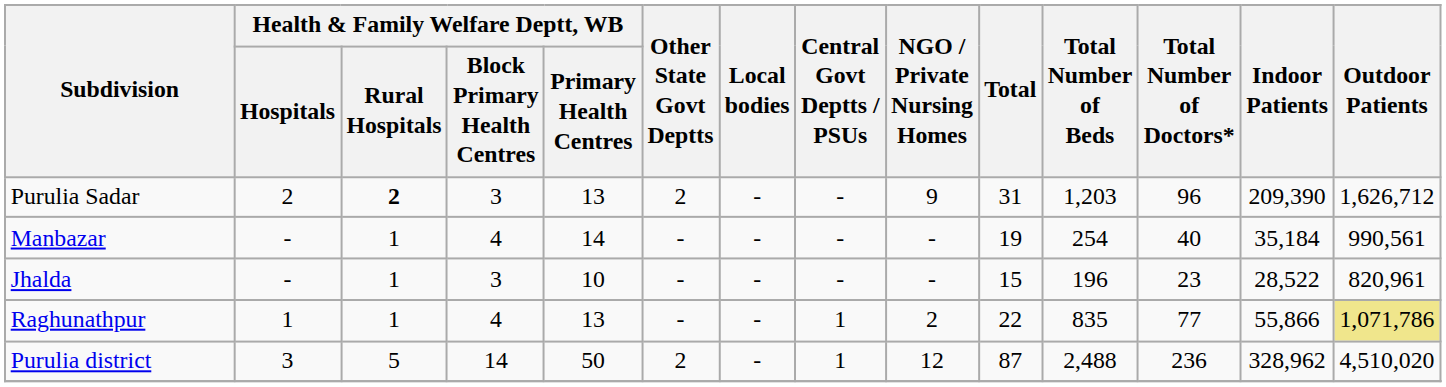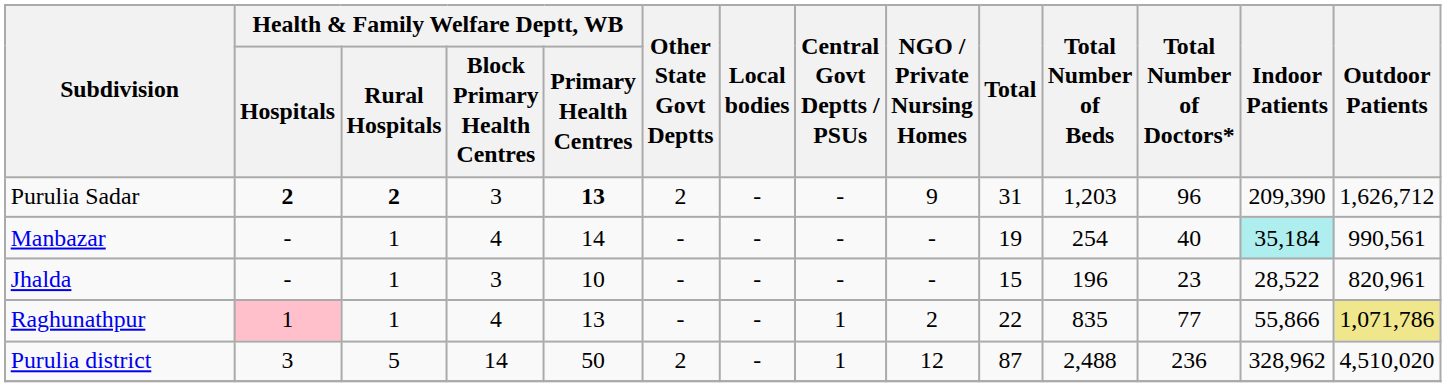(287, 196) normal -> (287, 196) bold
(593, 196) normal -> (593, 196) bold
(1287, 237) no background -> (1287, 237) paleturquoise background
(287, 319) no background -> (287, 319) pink background
